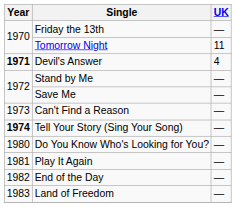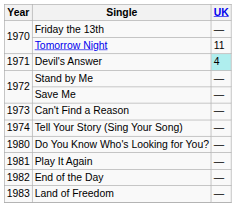(18, 62) bold -> (18, 62) normal
(217, 62) no background -> (217, 62) paleturquoise background
(18, 128) bold -> (18, 128) normal
